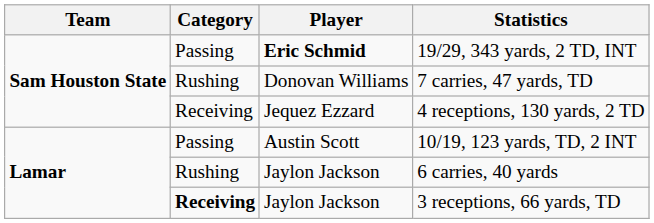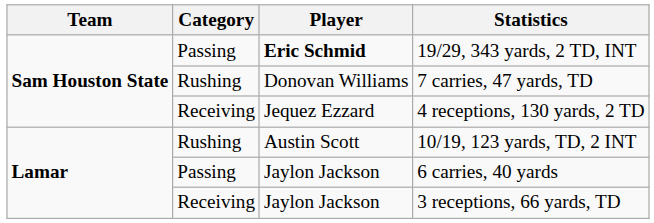(204, 141) Passing -> (209, 141) Rushing
(207, 172) Rushing -> (207, 172) Passing
(215, 202) bold -> (216, 202) normal
